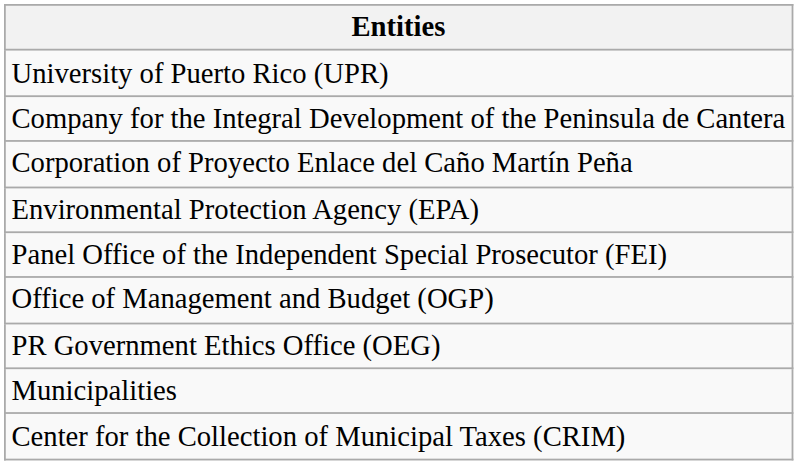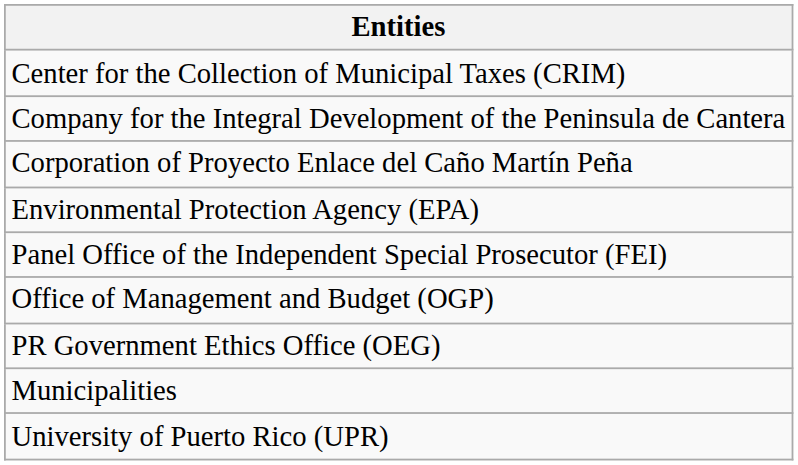(200, 72) University of Puerto Rico (UPR) -> (318, 72) Center for the Collection of Municipal Taxes (CRIM)
(318, 436) Center for the Collection of Municipal Taxes (CRIM) -> (200, 436) University of Puerto Rico (UPR)
